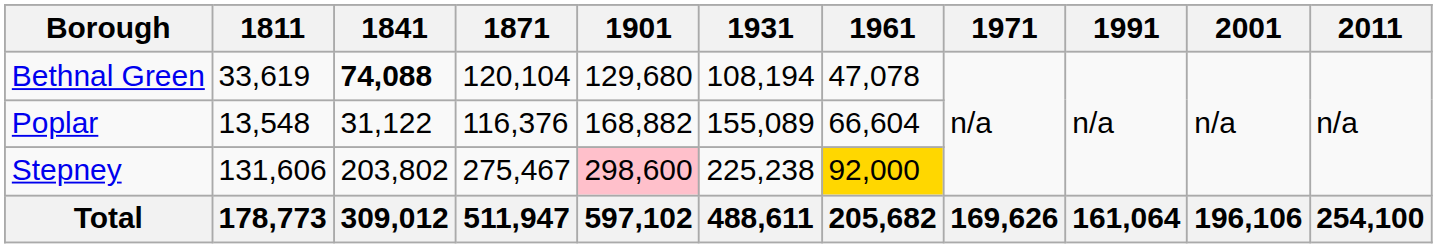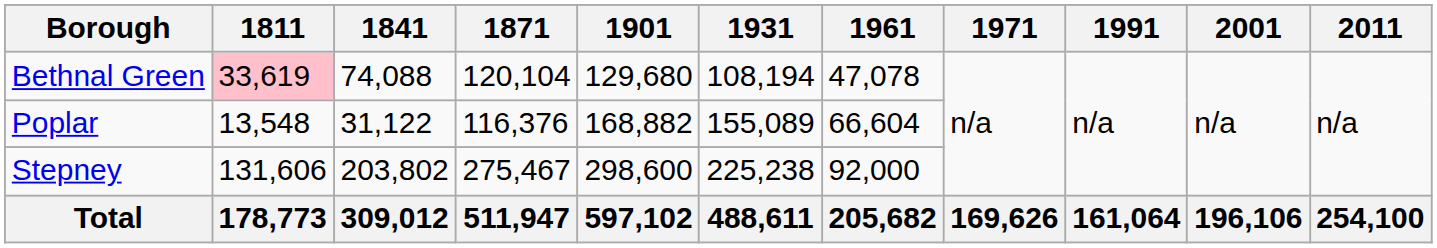(264, 75) no background -> (264, 75) pink background
(386, 75) bold -> (386, 75) normal
(639, 170) pink background -> (639, 170) no background
(874, 170) gold background -> (874, 170) no background
